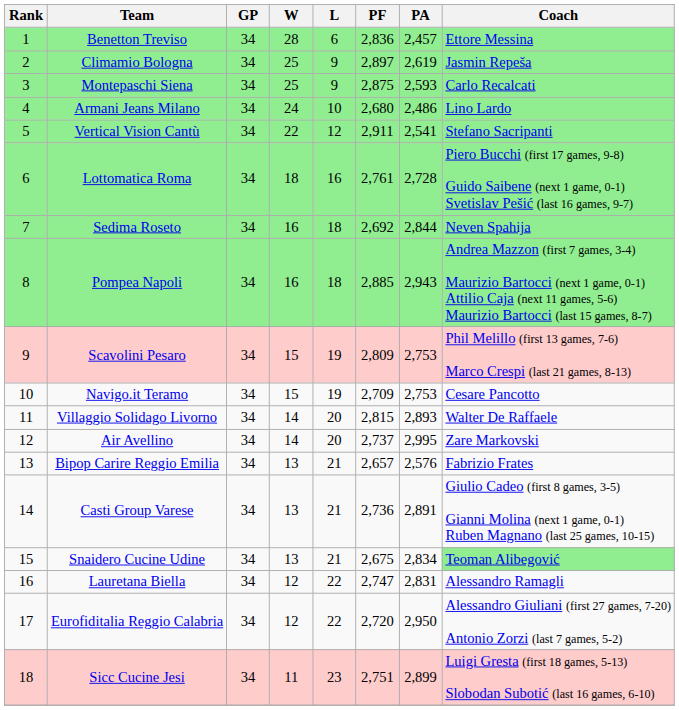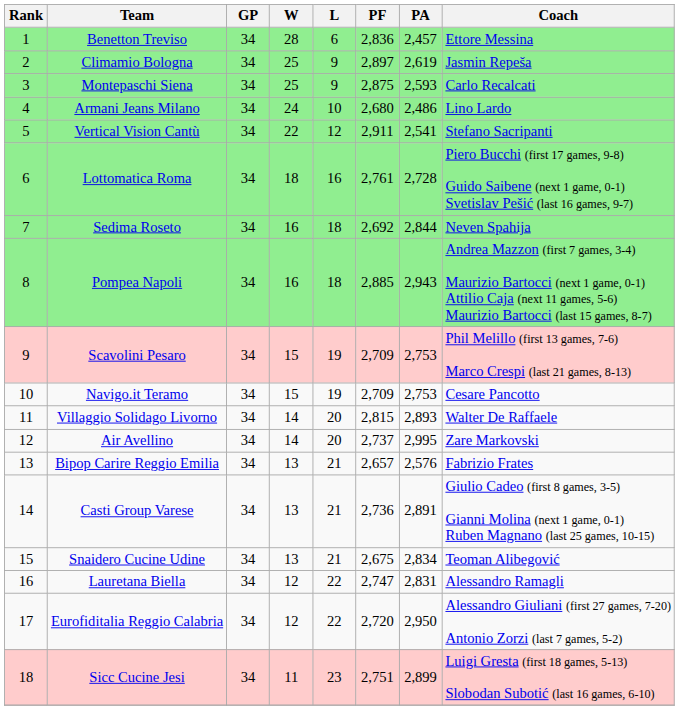(377, 354) 2,809 -> (377, 354) 2,709
(503, 558) lightgreen background -> (503, 558) no background
